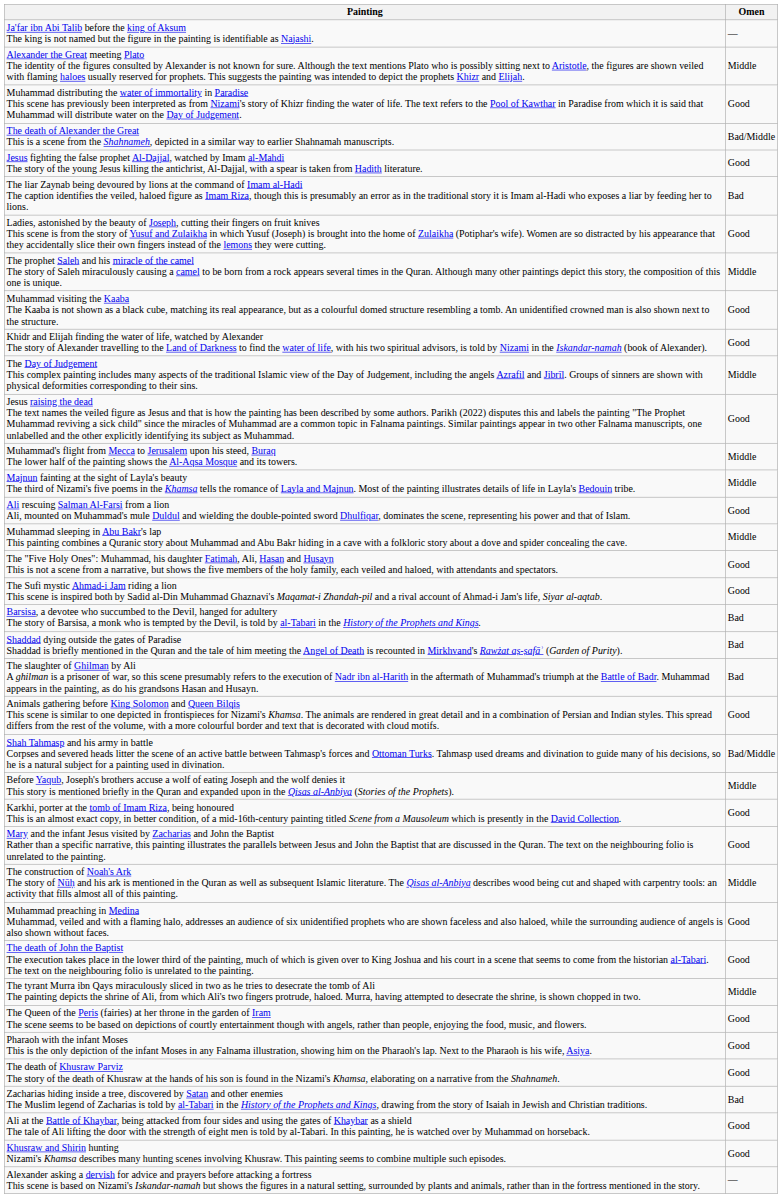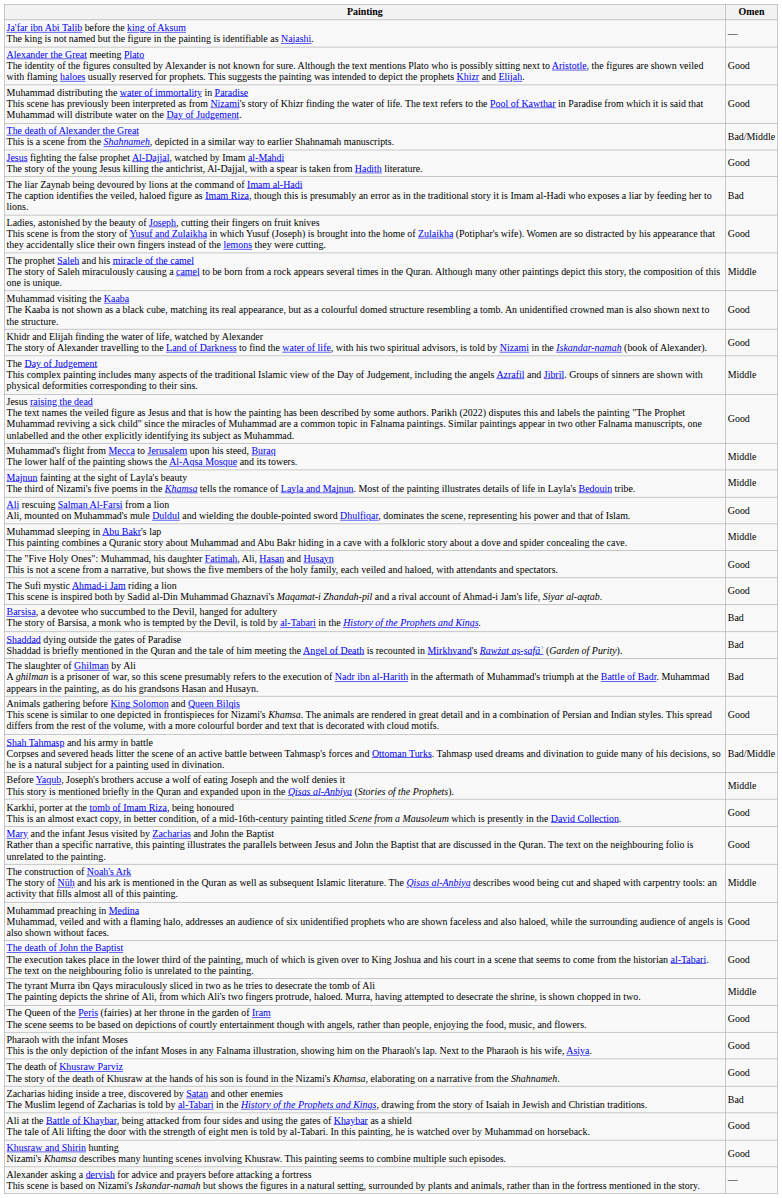(742, 66) Middle -> (739, 66) Good
